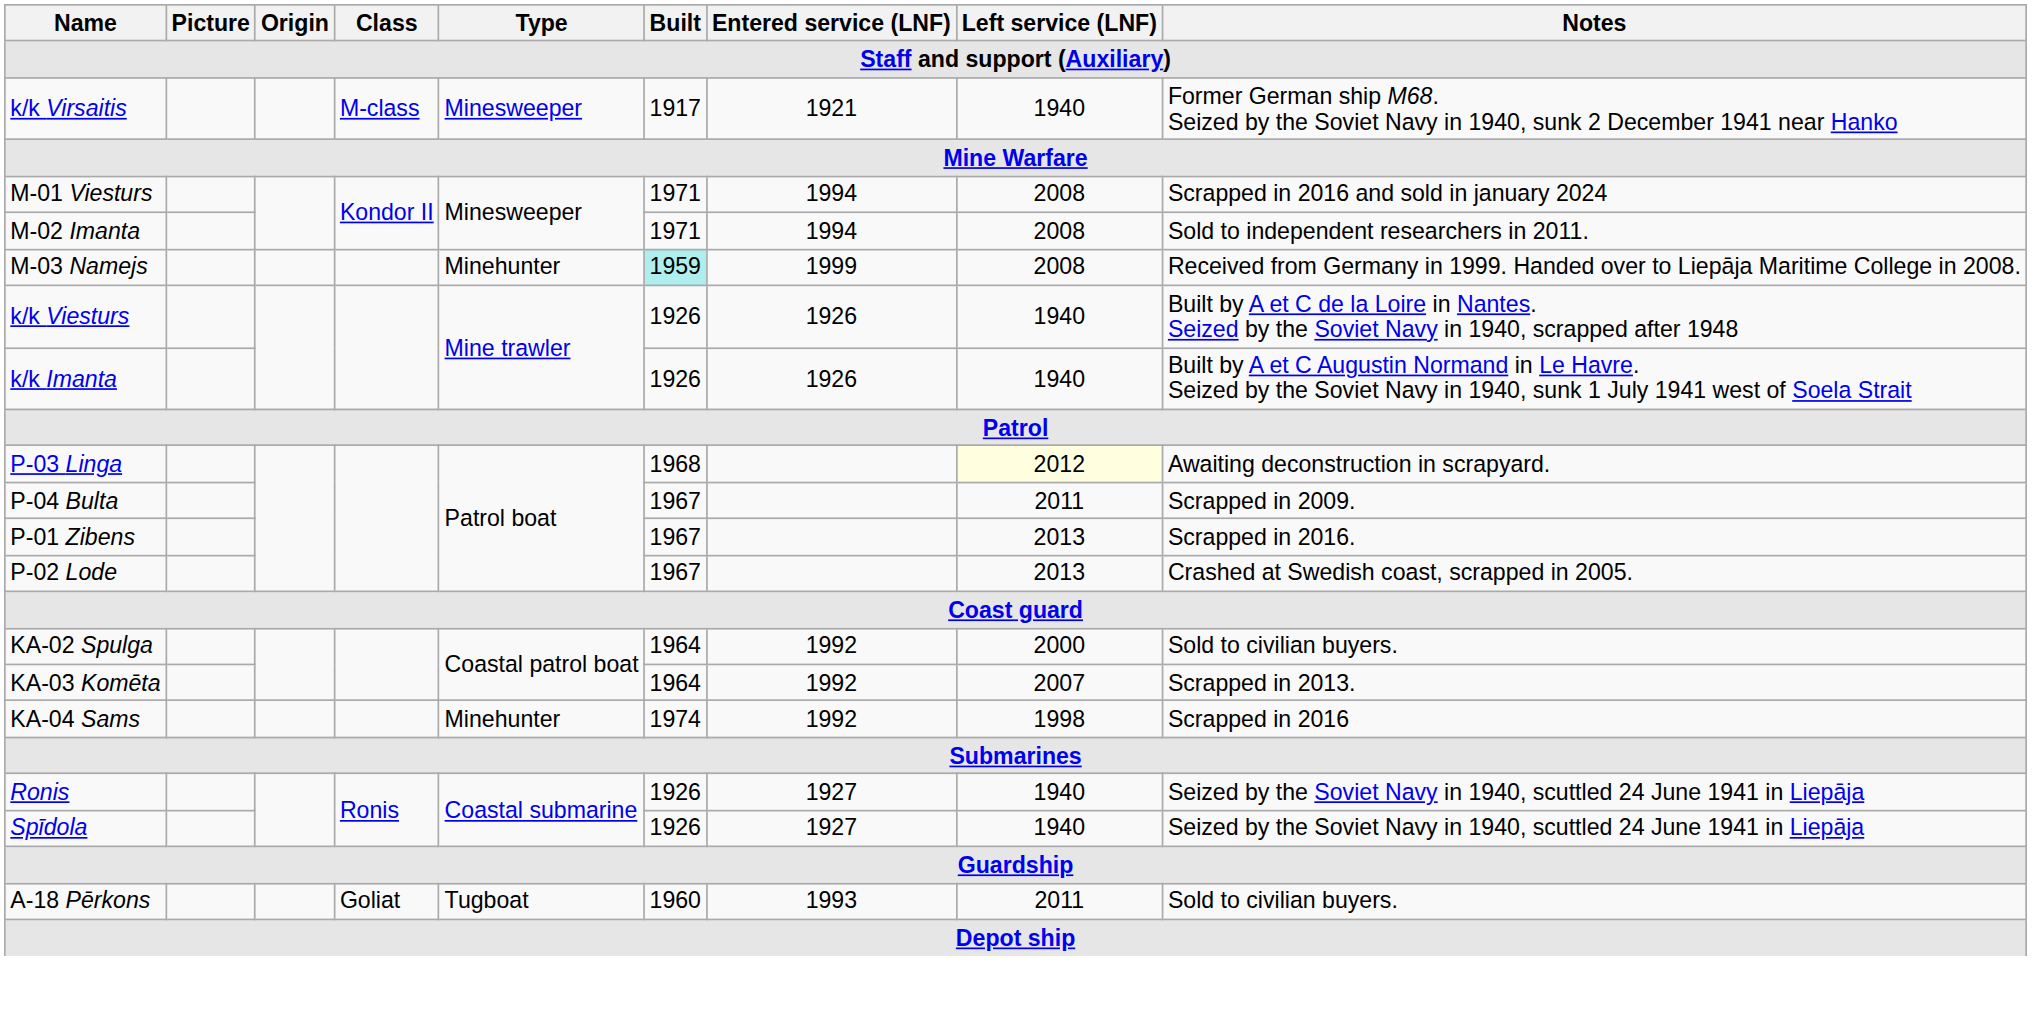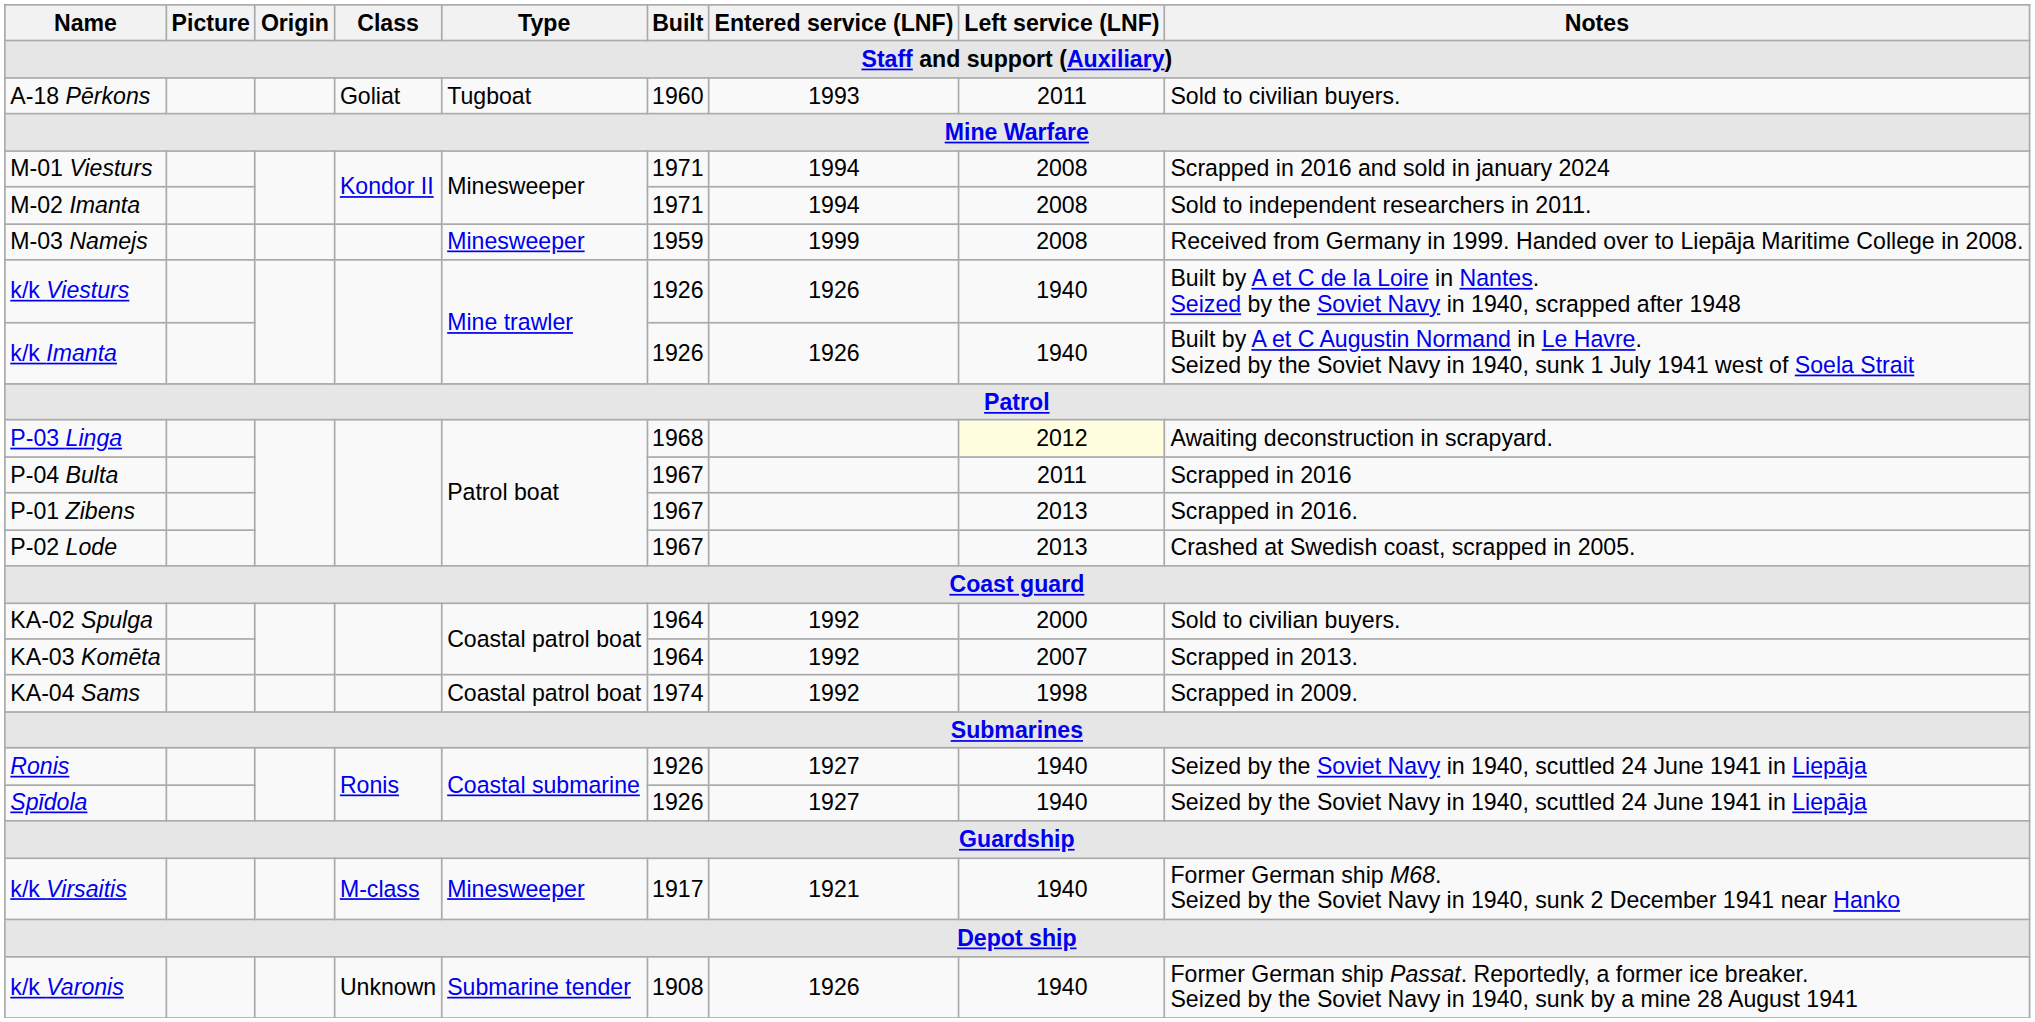rows swapped: (80, 901) <-> (69, 108)
(502, 267) Minehunter -> (516, 241) Minesweeper
(675, 267) paleturquoise background -> (678, 241) no background
(1262, 500) Scrapped in 2009. -> (1261, 475) Scrapped in 2016
(502, 719) Minehunter -> (544, 693) Coastal patrol boat
(1258, 719) Scrapped in 2016 -> (1264, 693) Scrapped in 2009.
+ row: (67, 987)
